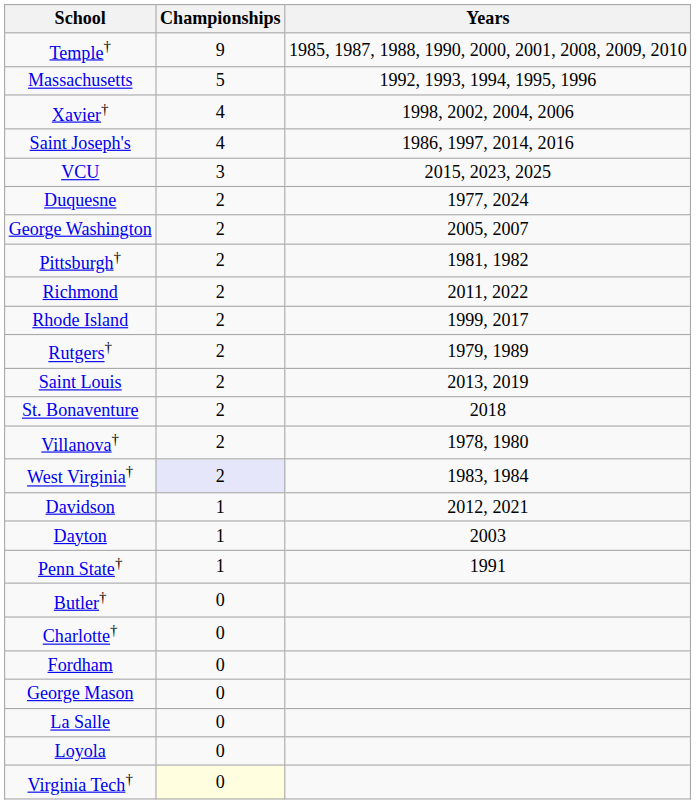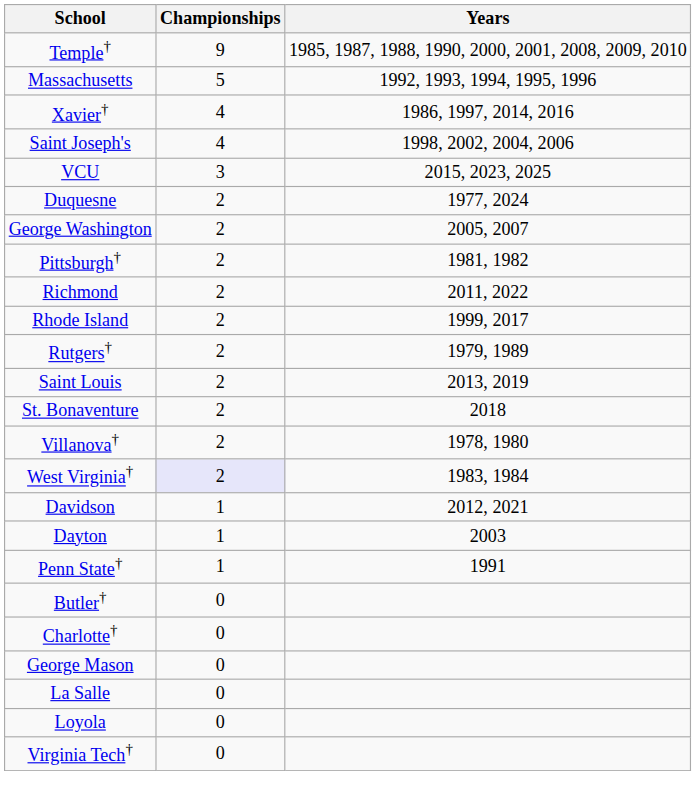(488, 112) 1998, 2002, 2004, 2006 -> (488, 112) 1986, 1997, 2014, 2016
(488, 143) 1986, 1997, 2014, 2016 -> (488, 143) 1998, 2002, 2004, 2006
- row: (80, 665)
(220, 782) lightyellow background -> (220, 753) no background
